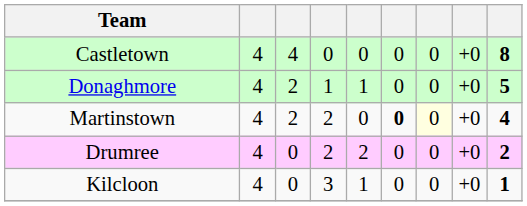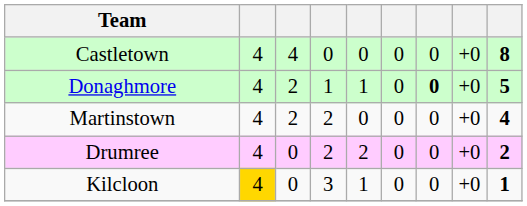(434, 86) normal -> (434, 86) bold
(399, 119) bold -> (399, 119) normal
(434, 119) lightyellow background -> (434, 119) no background
(258, 184) no background -> (258, 184) gold background
